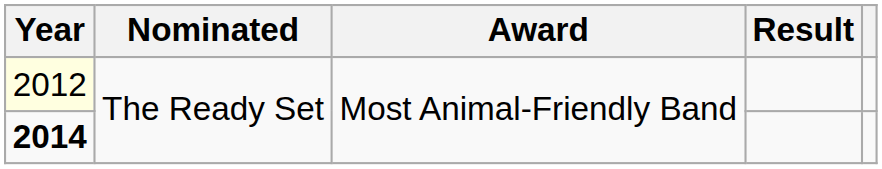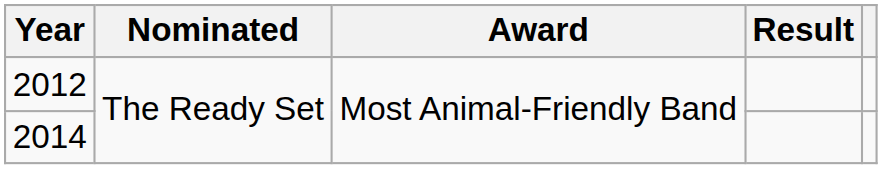(50, 83) lightyellow background -> (50, 83) no background
(50, 136) bold -> (50, 136) normal
